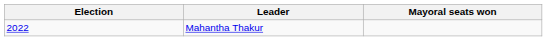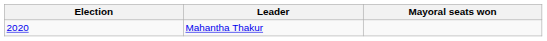(18, 28) 2022 -> (18, 28) 2020
